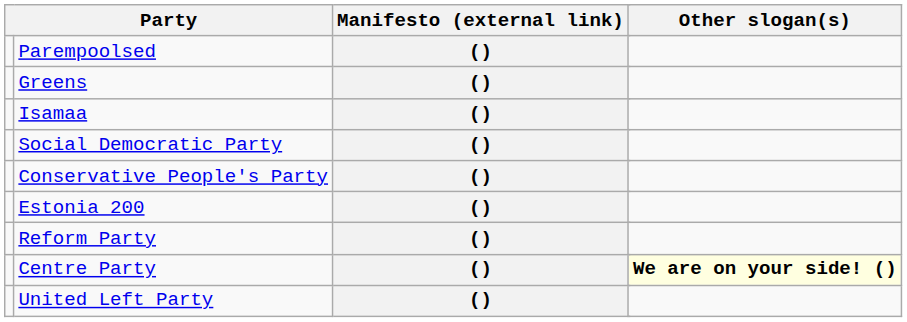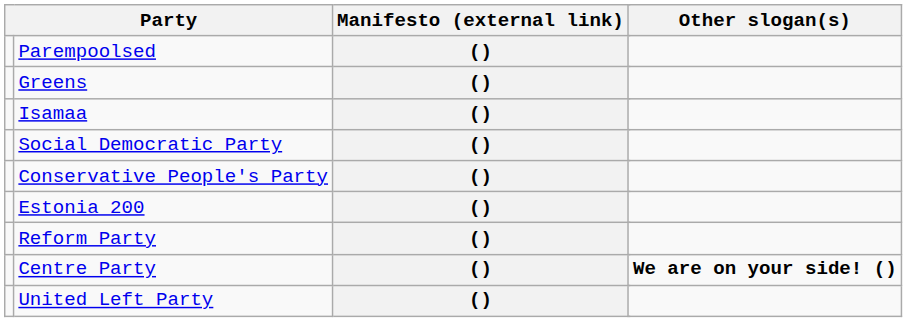(765, 269) lightyellow background -> (765, 269) no background
